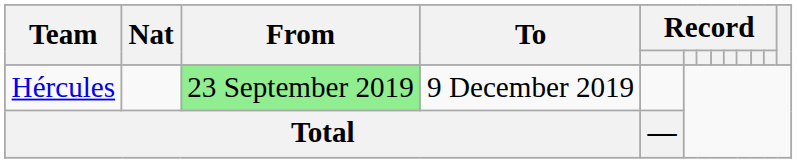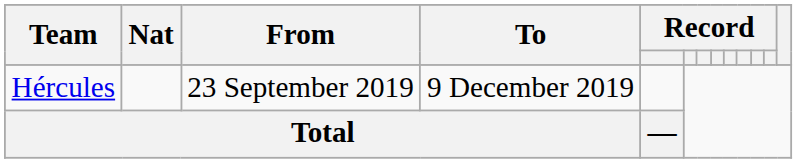(300, 87) lightgreen background -> (300, 87) no background
